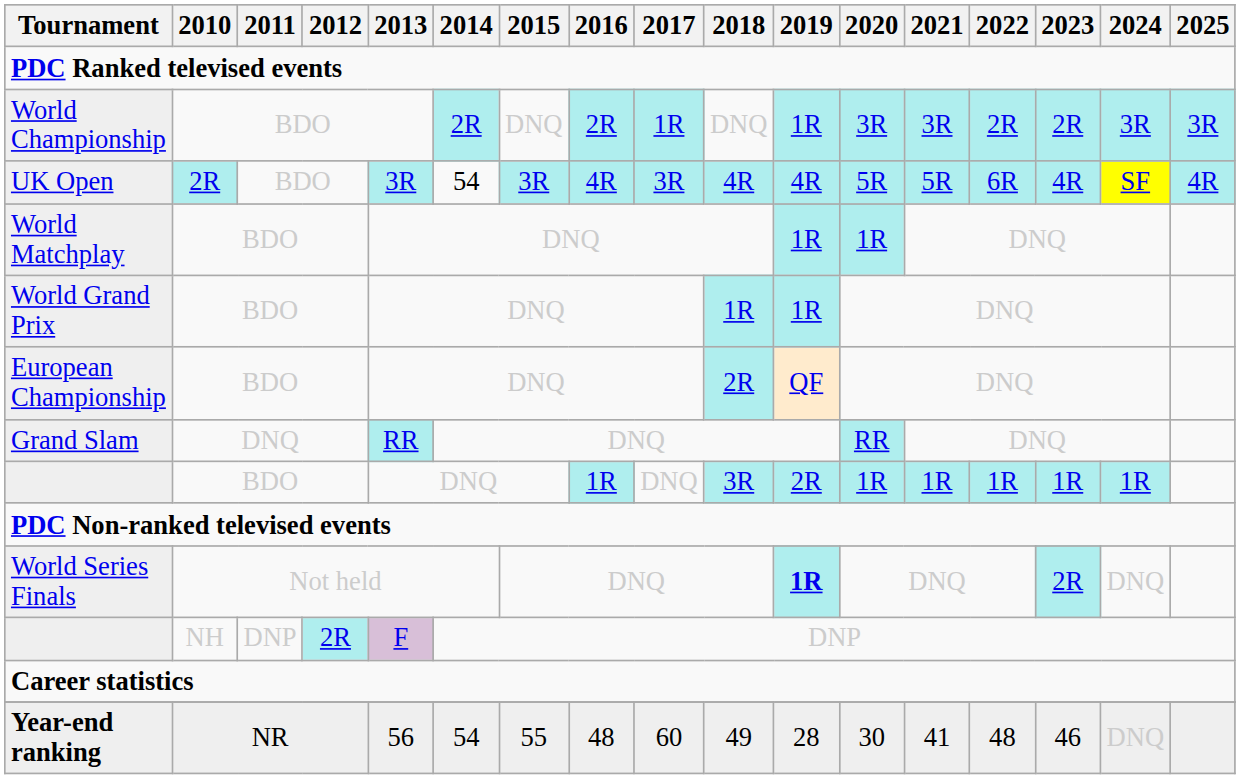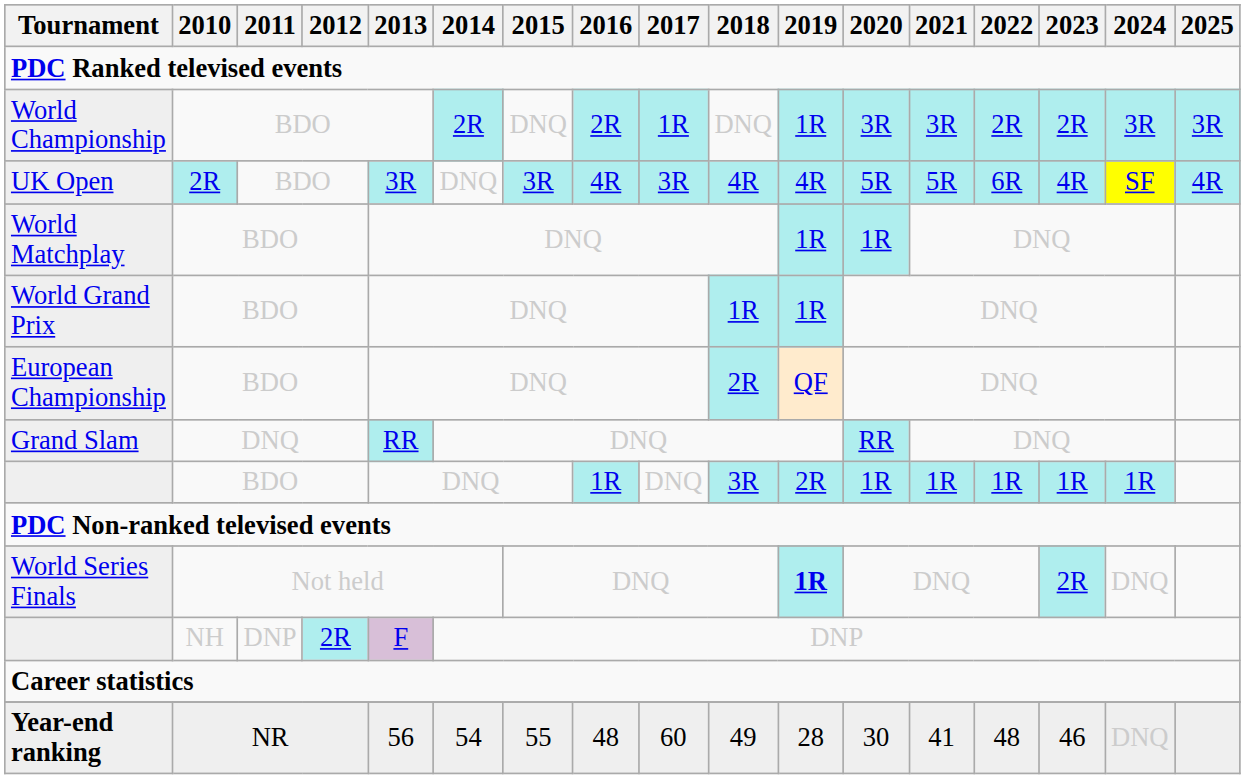(466, 181) 54 -> (468, 181) DNQ
